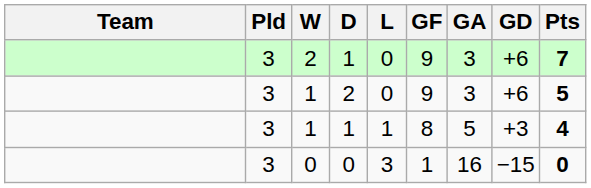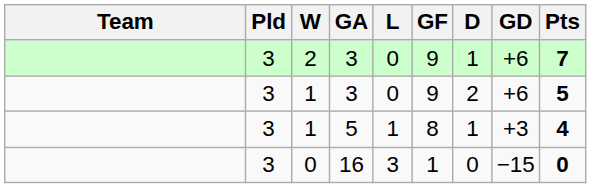columns swapped: (349, 22) <-> (470, 22)
